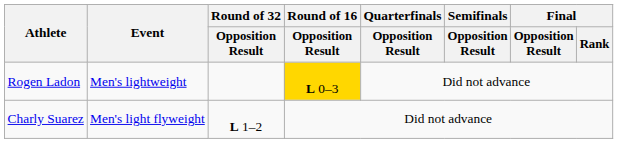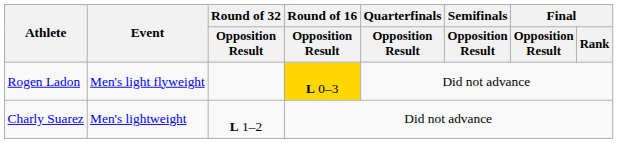(138, 81) Men's lightweight -> (147, 81) Men's light flyweight
(147, 119) Men's light flyweight -> (138, 119) Men's lightweight
